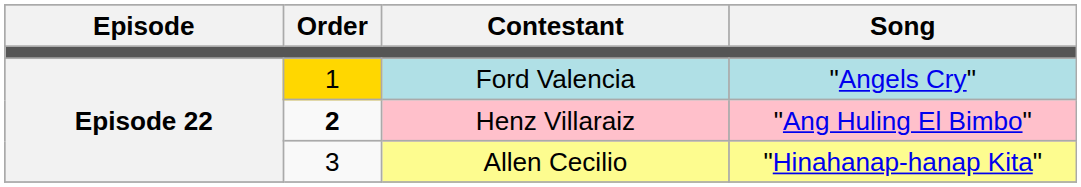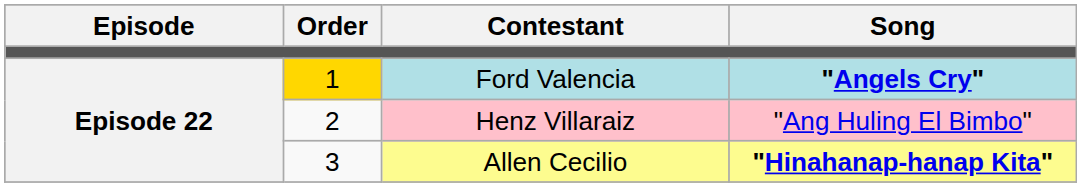(903, 79) normal -> (903, 79) bold
(332, 121) bold -> (332, 121) normal
(903, 162) normal -> (903, 162) bold
